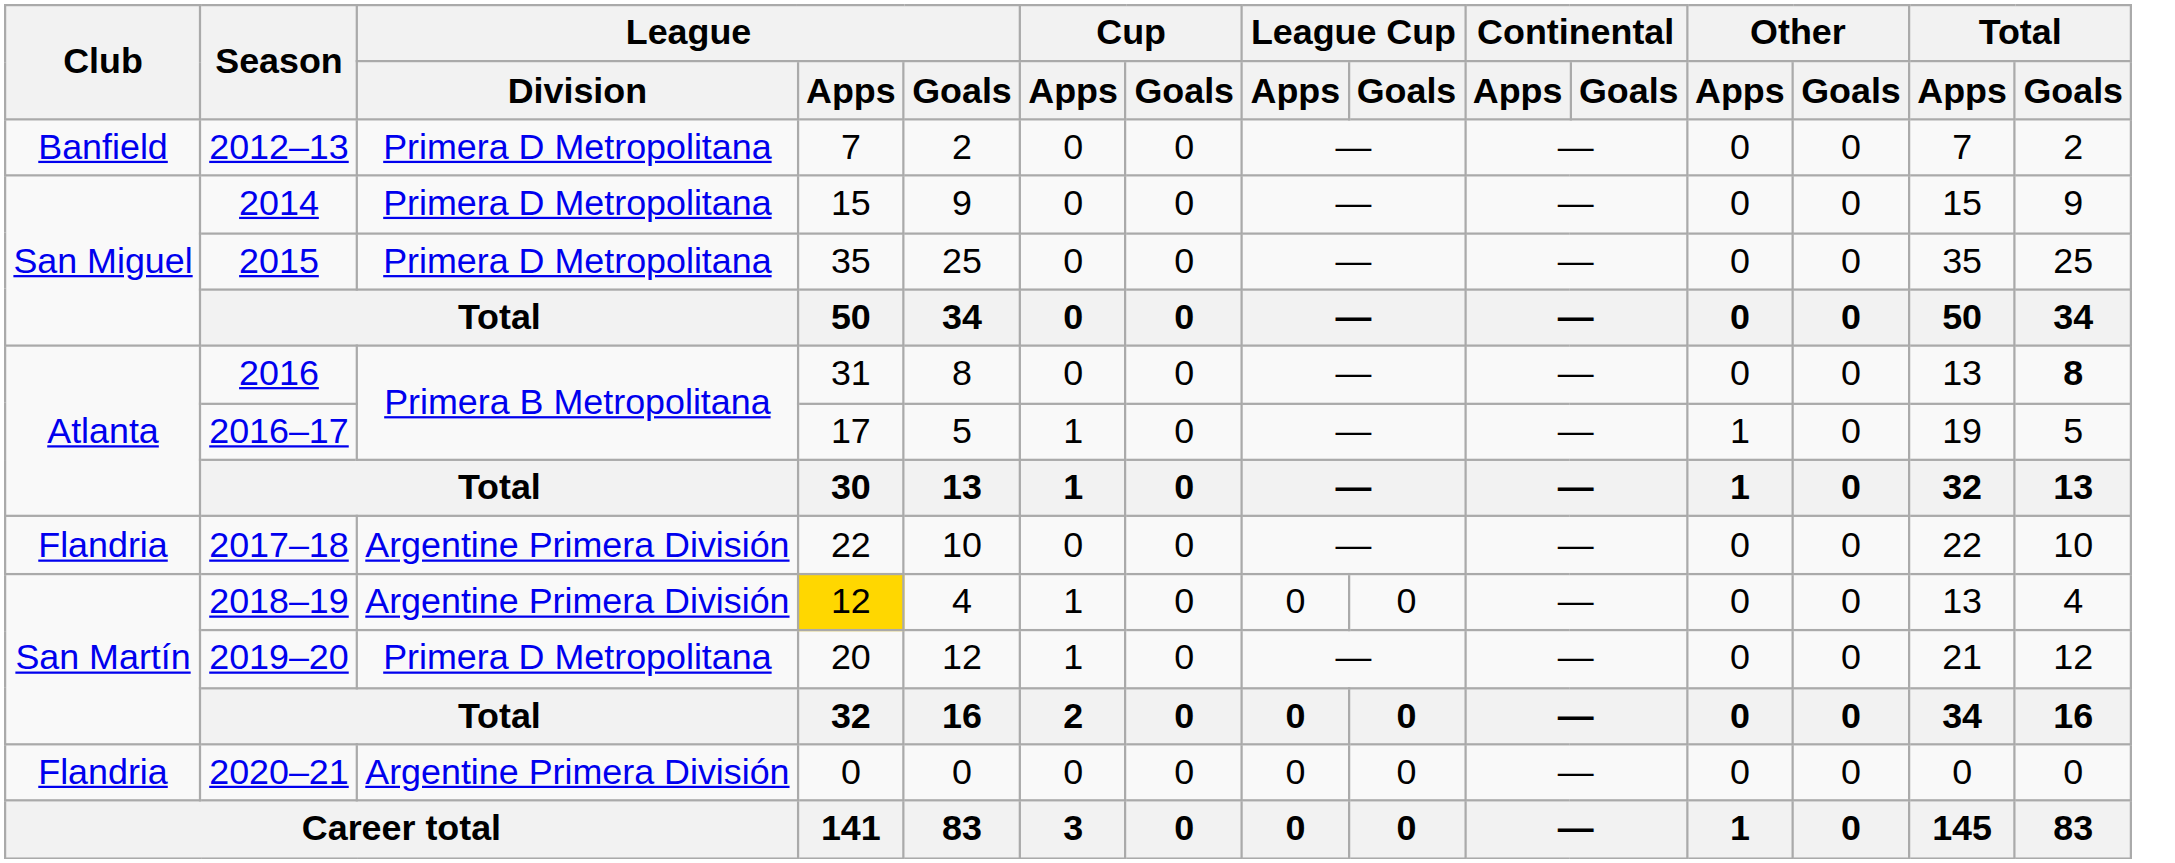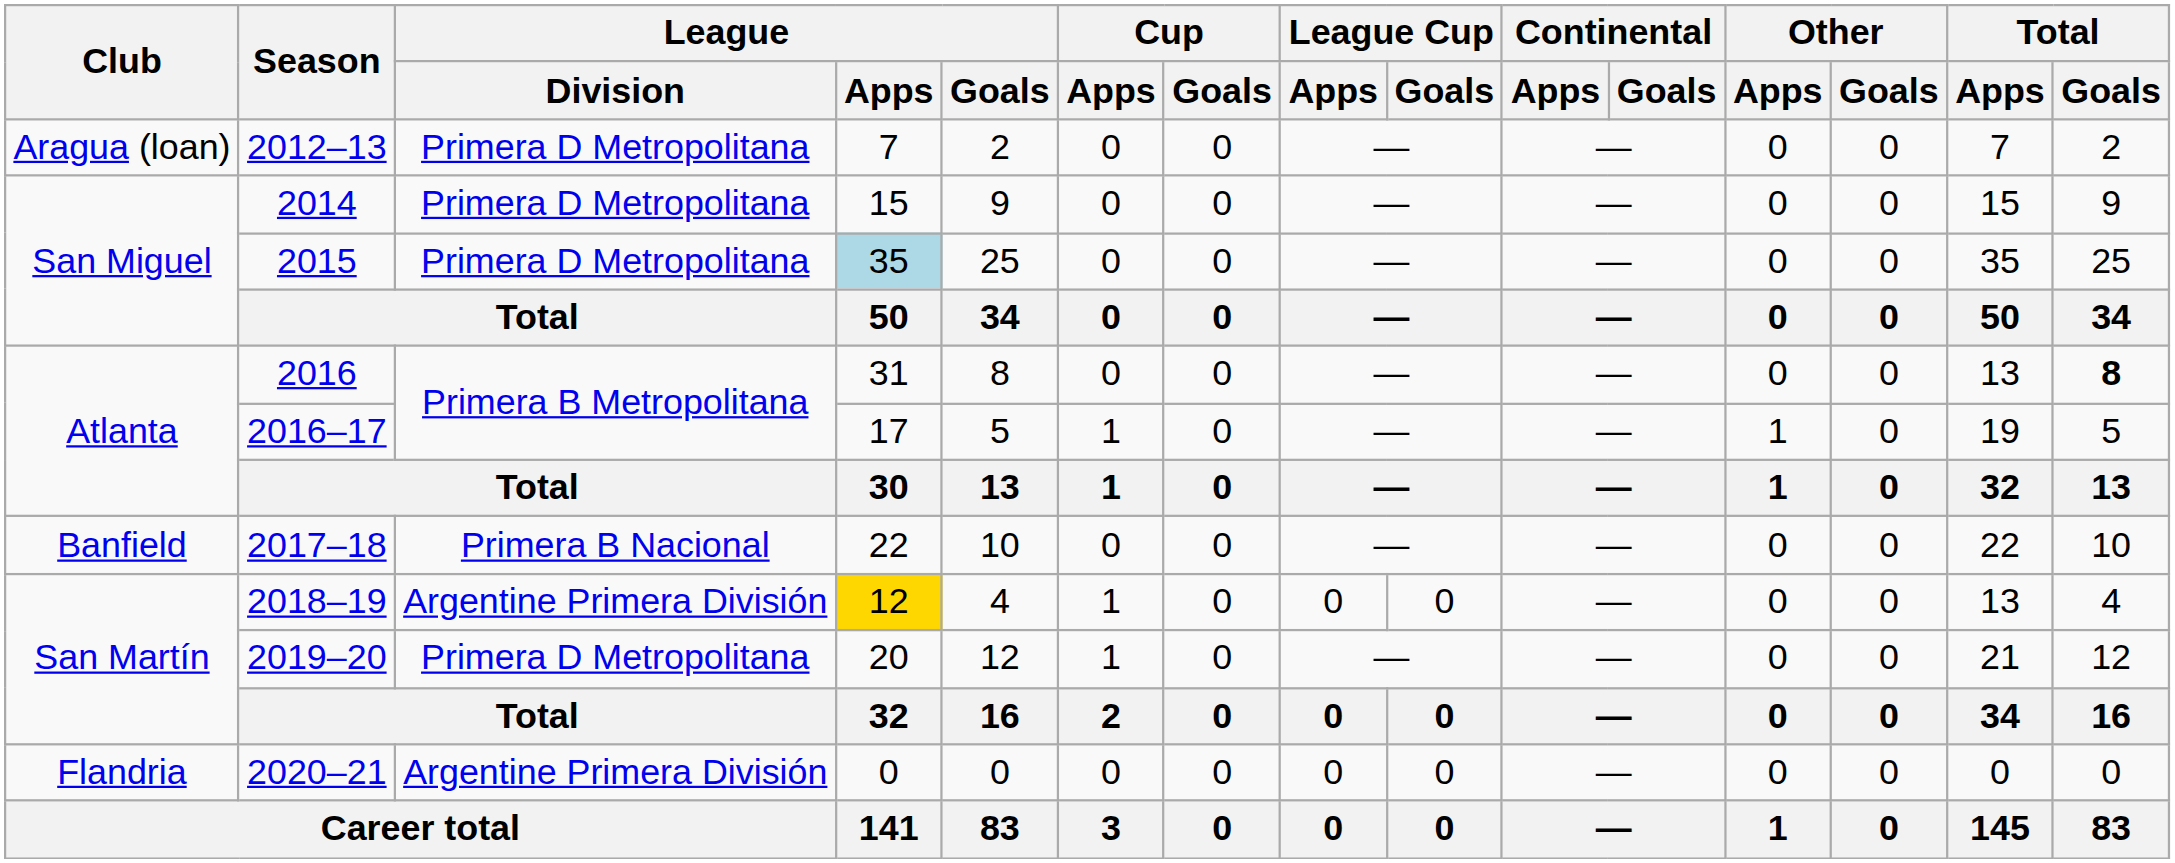(103, 146) Banfield -> (122, 146) Aragua (loan)
(851, 260) no background -> (889, 260) lightblue background
(103, 544) Flandria -> (122, 544) Banfield
(577, 544) Argentine Primera División -> (615, 544) Primera B Nacional
